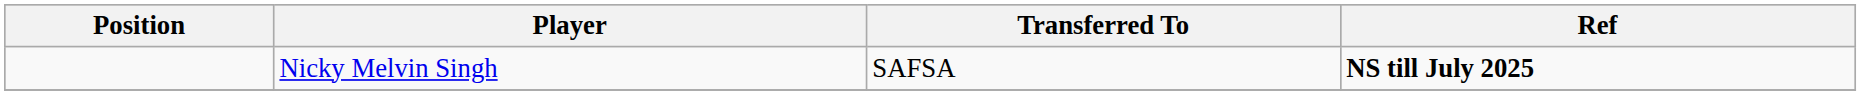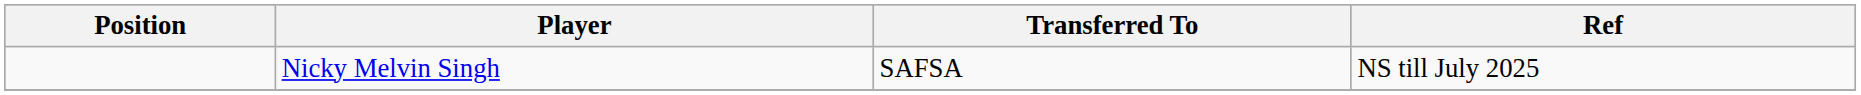(1440, 68) bold -> (1448, 68) normal
